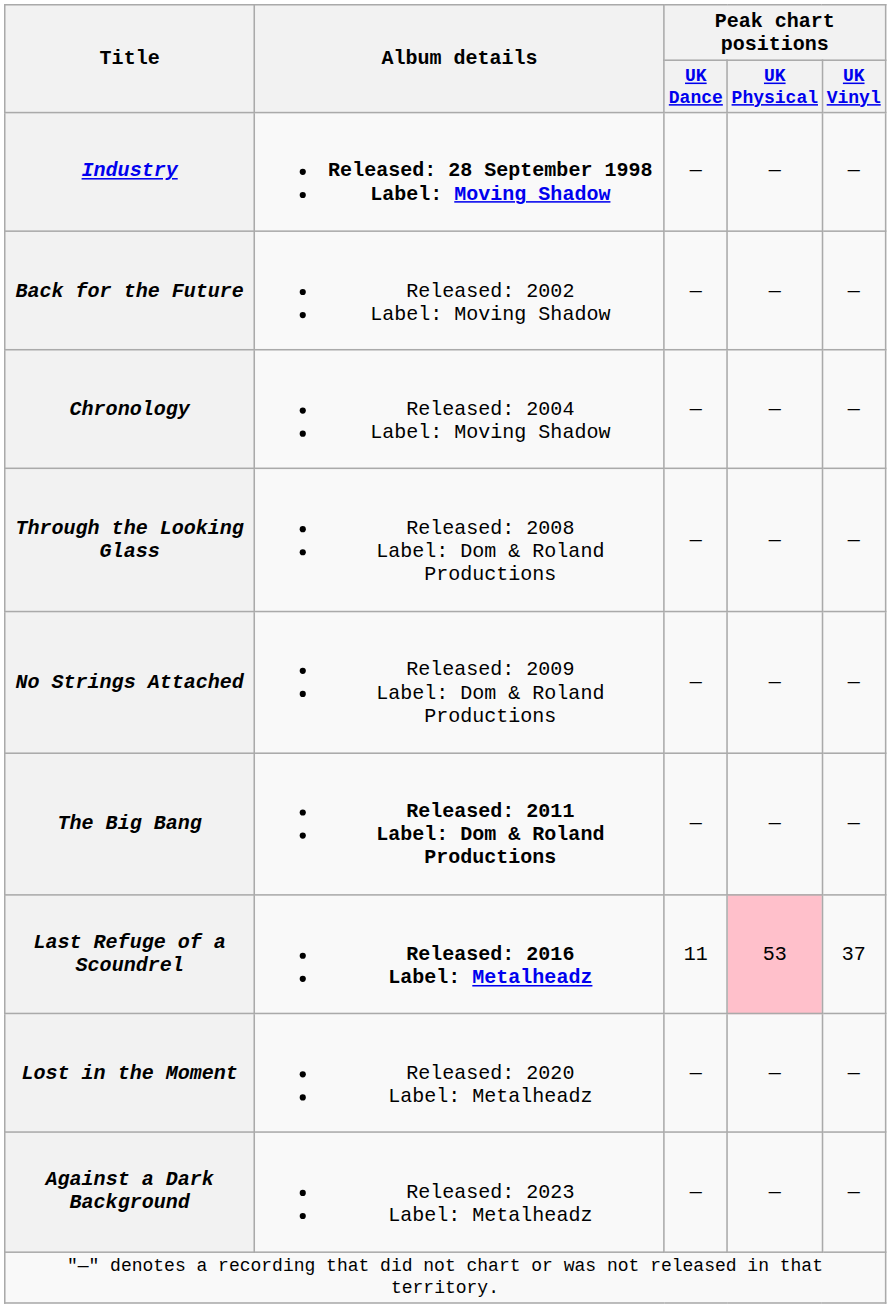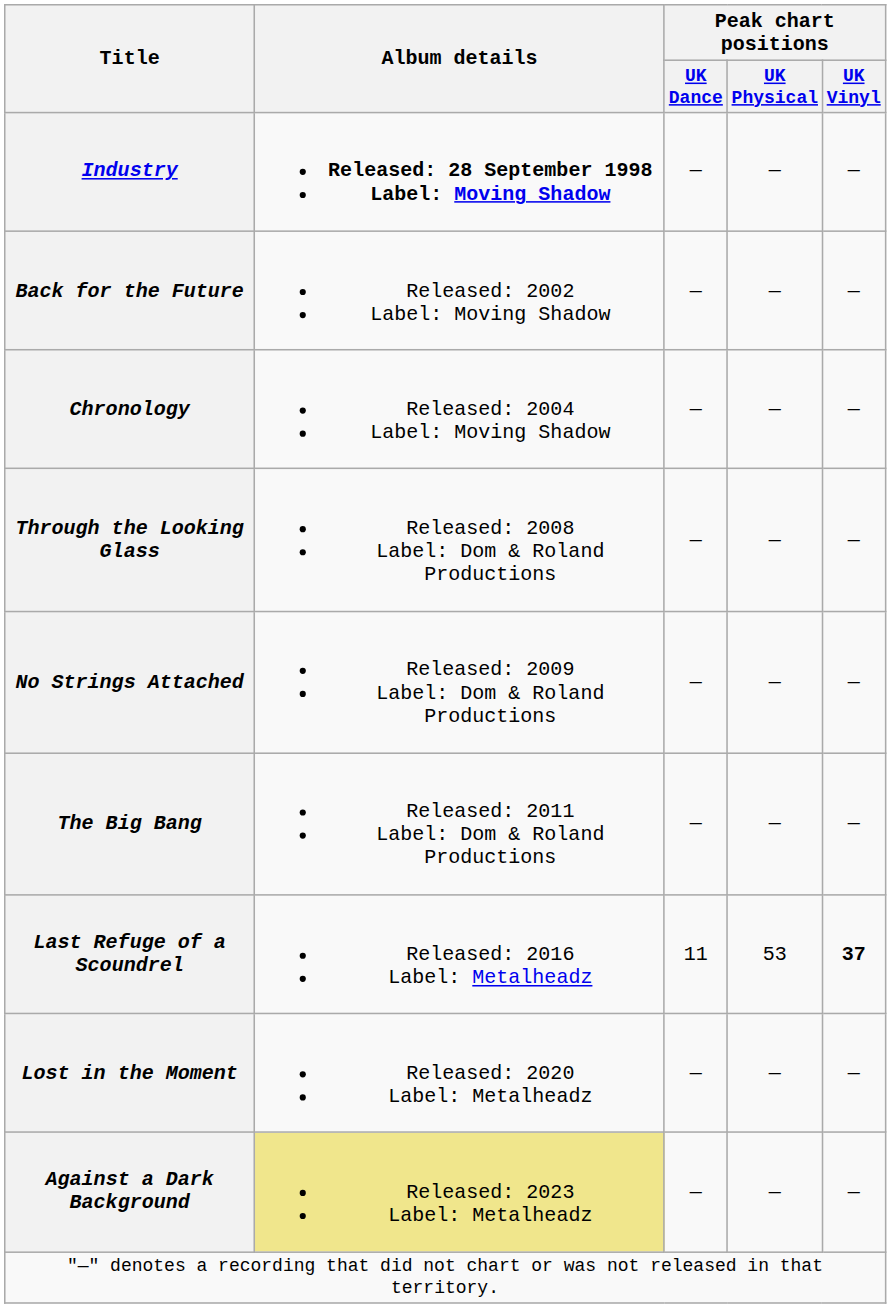(460, 835) bold -> (460, 835) normal
(460, 966) bold -> (460, 966) normal
(775, 954) pink background -> (775, 954) no background
(854, 954) normal -> (854, 954) bold
(460, 1204) no background -> (460, 1204) khaki background
